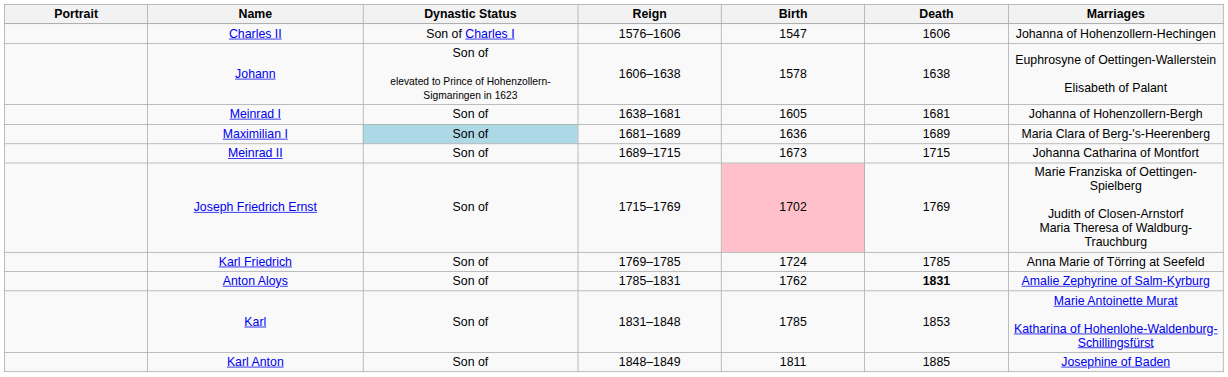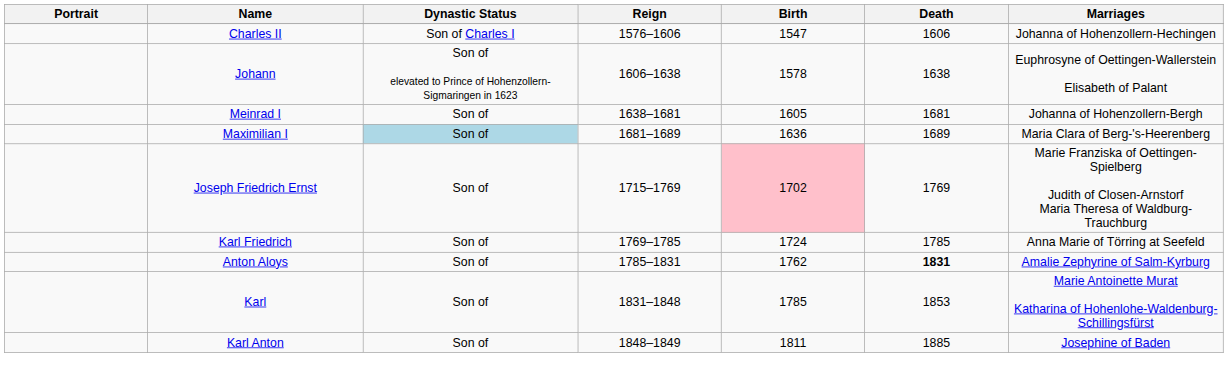- row: (255, 153)
